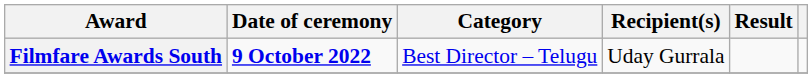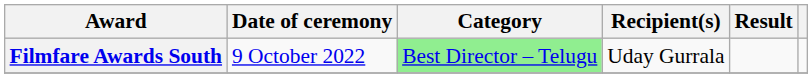(301, 55) bold -> (299, 55) normal
(500, 55) no background -> (500, 55) lightgreen background
